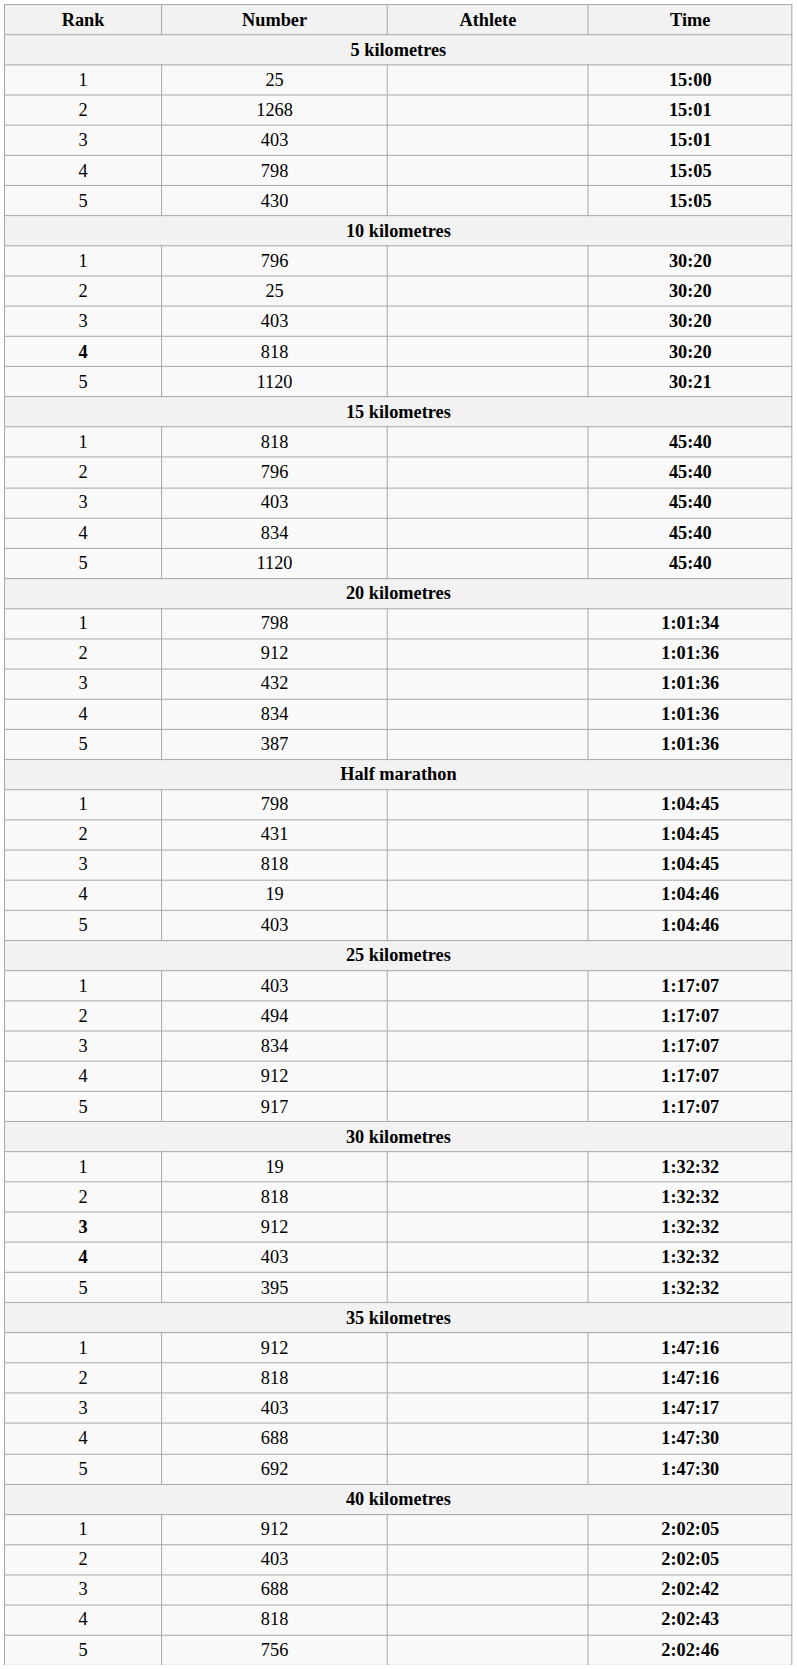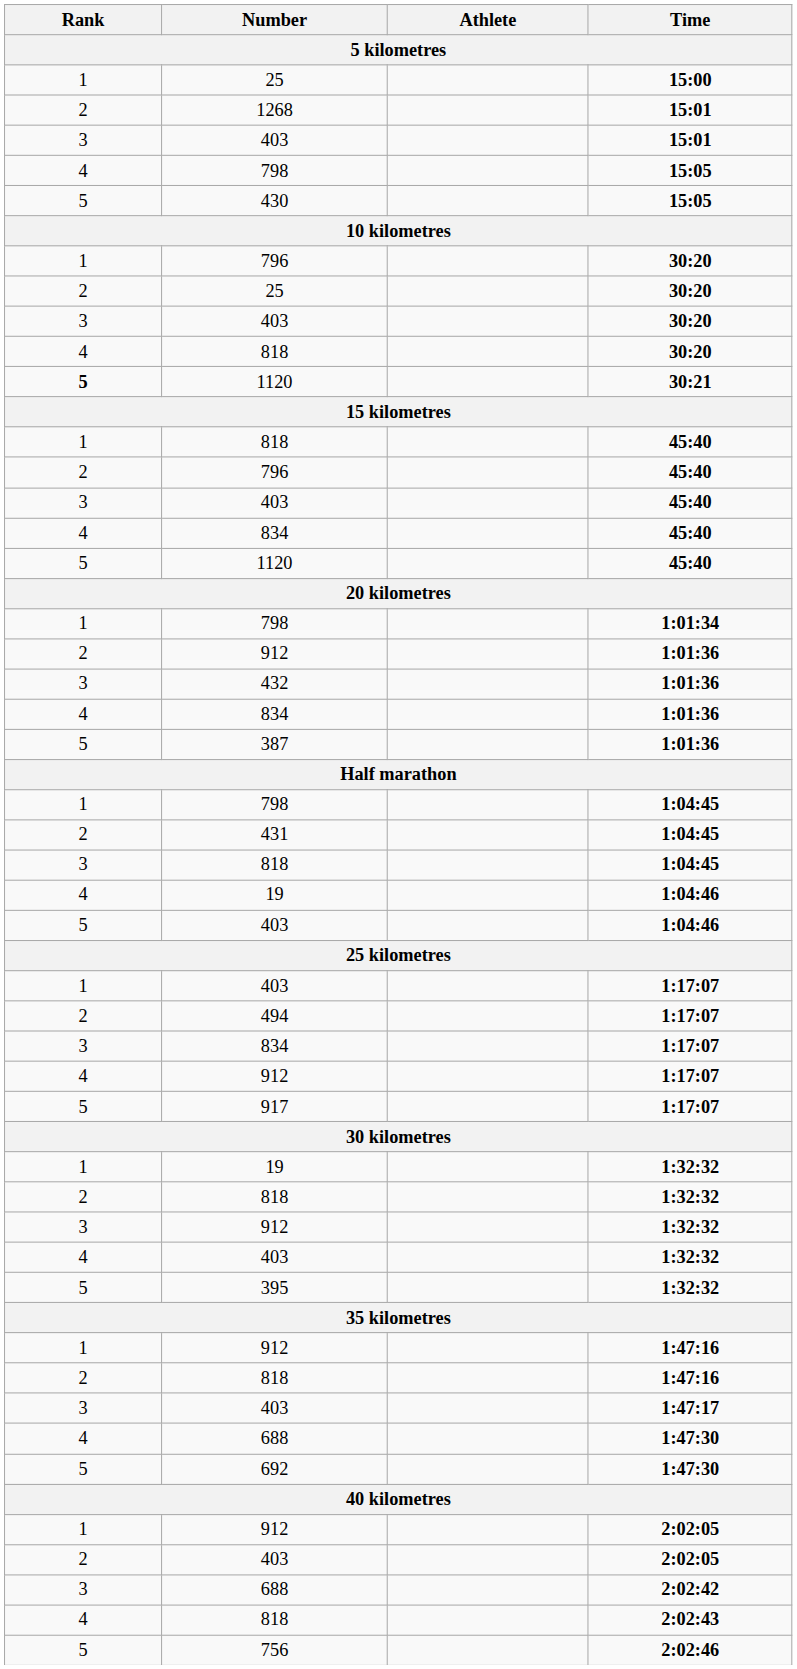(83, 351) bold -> (83, 351) normal
(83, 381) normal -> (83, 381) bold
(83, 1226) bold -> (83, 1226) normal
(83, 1257) bold -> (83, 1257) normal
